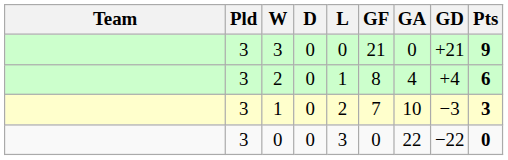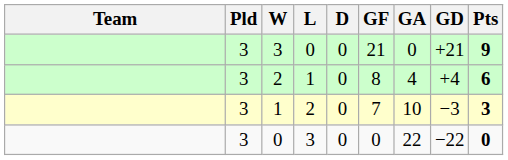columns swapped: (310, 19) <-> (342, 19)
